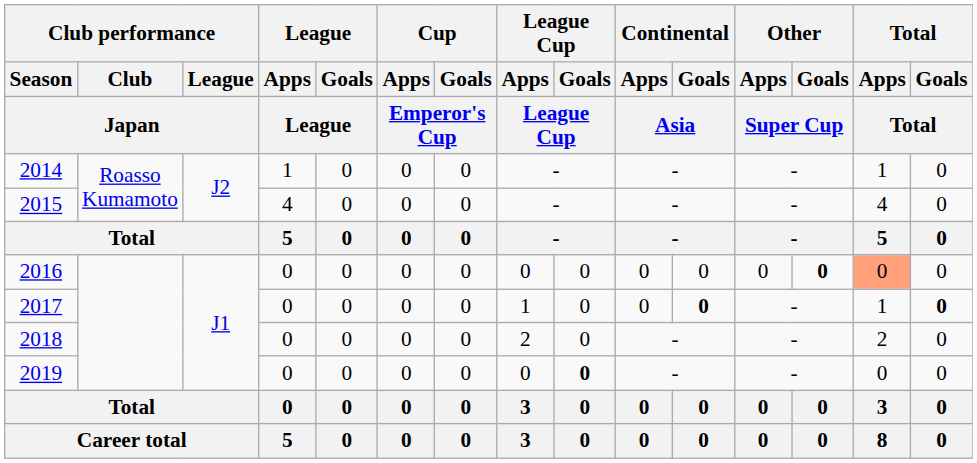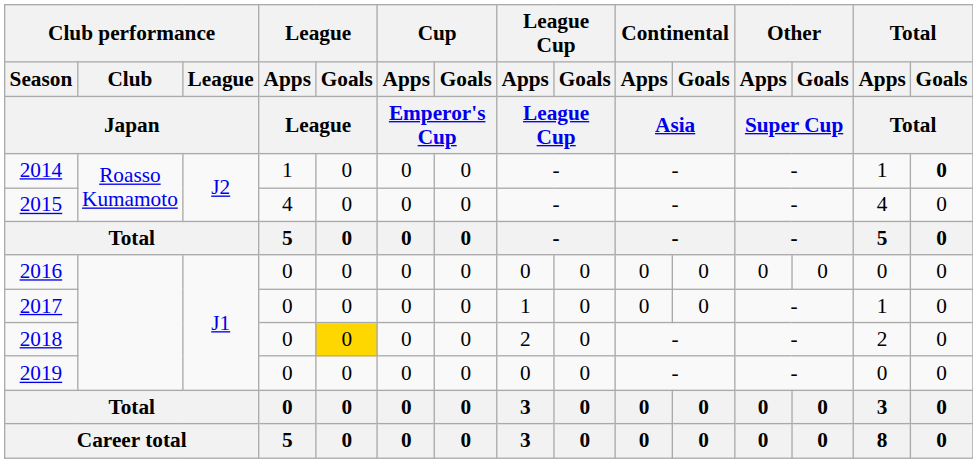(942, 170) normal -> (942, 170) bold
(823, 271) bold -> (823, 271) normal
(882, 271) lightsalmon background -> (882, 271) no background
(704, 305) bold -> (704, 305) normal
(942, 305) bold -> (942, 305) normal
(347, 339) no background -> (347, 339) gold background
(585, 372) bold -> (585, 372) normal
